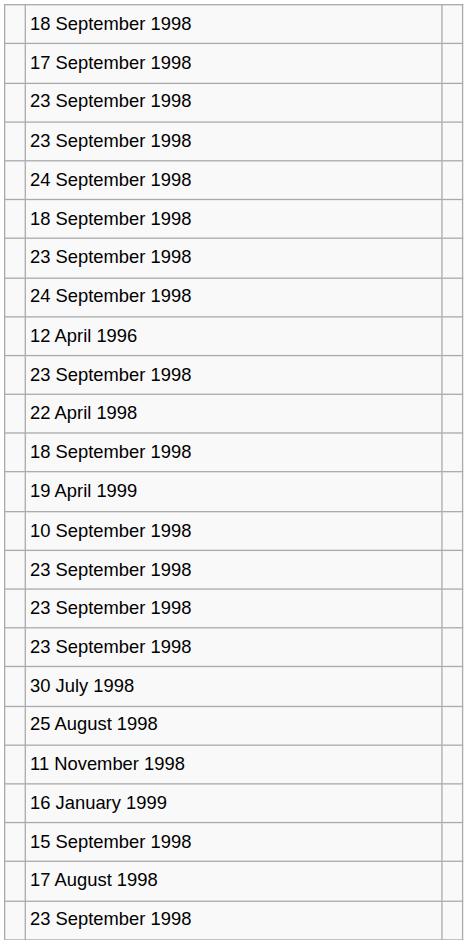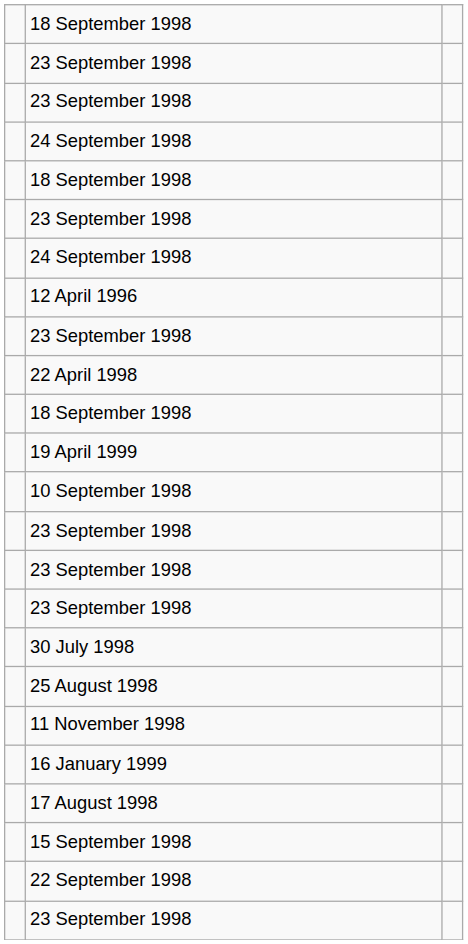- row: (15, 63)
rows swapped: (15, 881) <-> (15, 842)
+ row: (15, 881)
